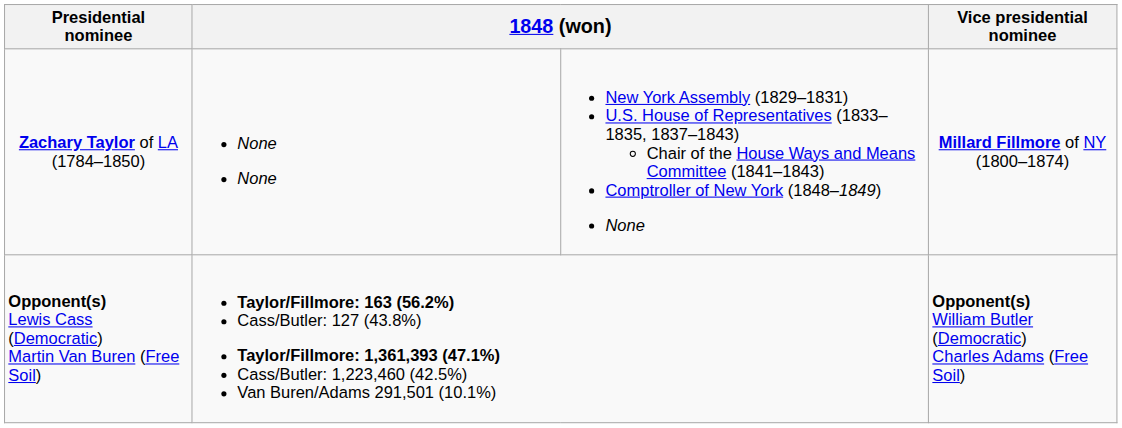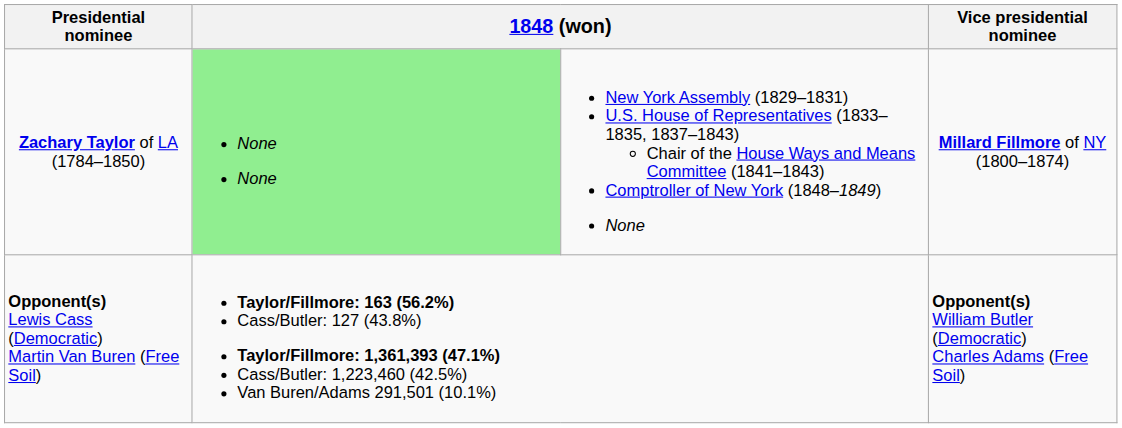(376, 161) no background -> (376, 161) lightgreen background
